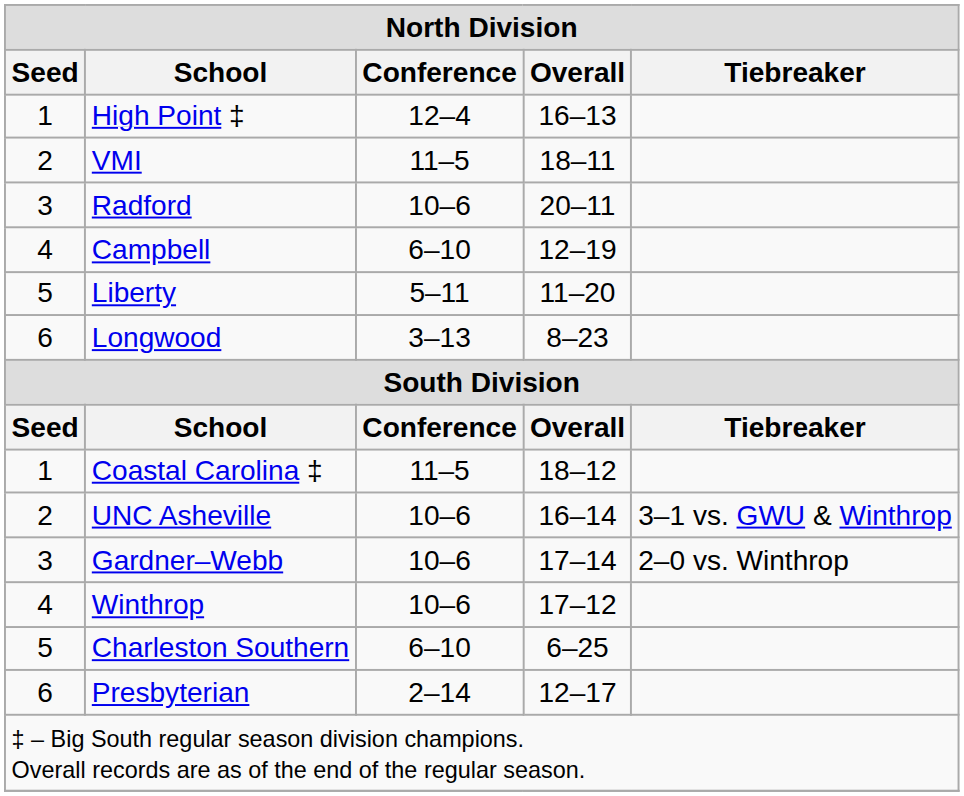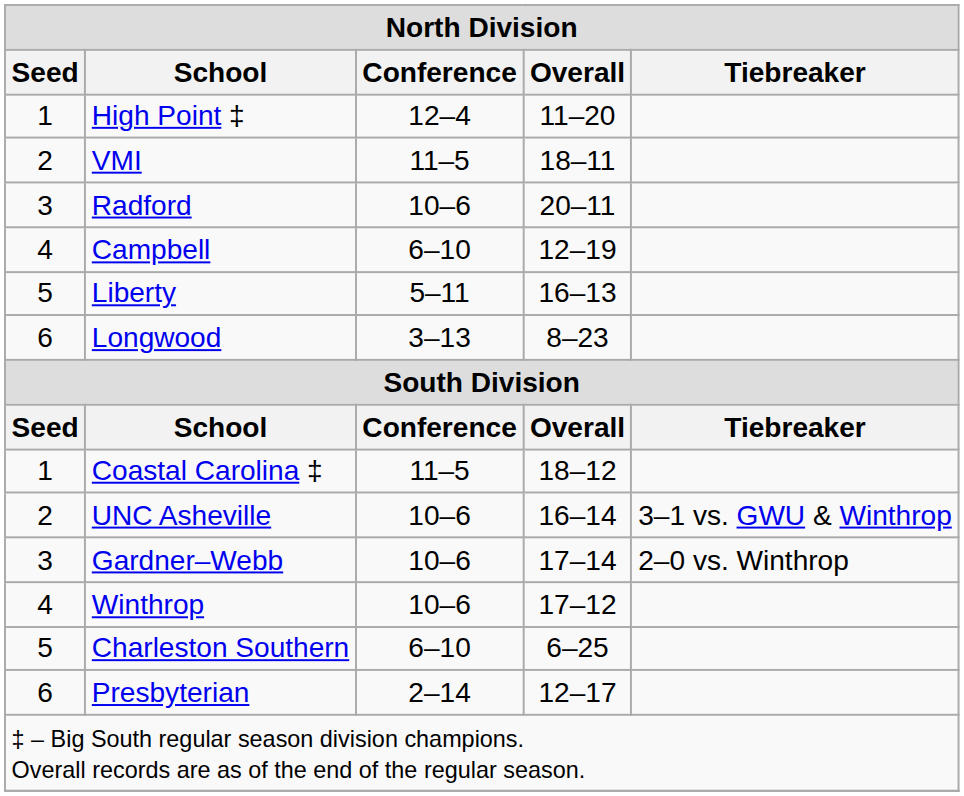(578, 116) 16–13 -> (577, 116) 11–20
(577, 294) 11–20 -> (578, 294) 16–13
